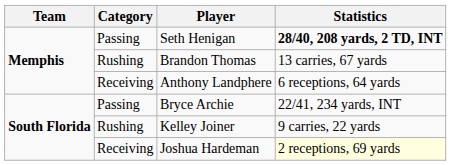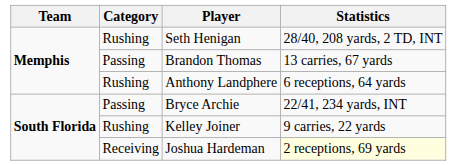(118, 38) Passing -> (126, 38) Rushing
(360, 38) bold -> (363, 38) normal
(120, 60) Rushing -> (124, 60) Passing
(125, 82) Receiving -> (126, 82) Rushing
